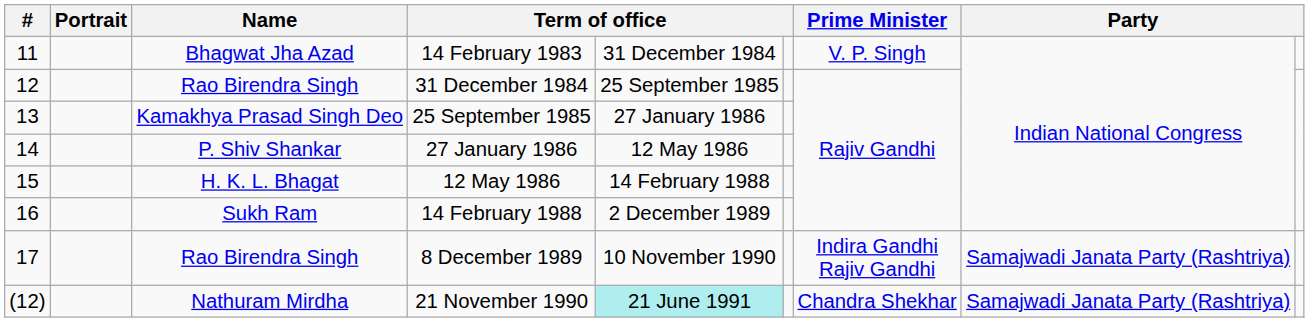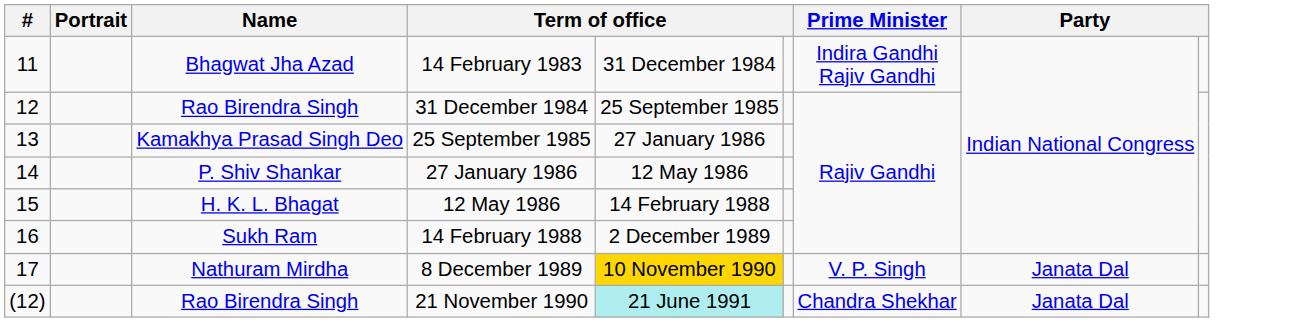(877, 52) V. P. Singh -> (877, 64) Indira Gandhi Rajiv Gandhi
(270, 257) Rao Birendra Singh -> (270, 269) Nathuram Mirdha
(690, 257) no background -> (690, 269) gold background
(877, 257) Indira Gandhi Rajiv Gandhi -> (877, 269) V. P. Singh
(1128, 257) Samajwadi Janata Party (Rashtriya) -> (1080, 269) Janata Dal
(270, 301) Nathuram Mirdha -> (270, 301) Rao Birendra Singh
(1128, 301) Samajwadi Janata Party (Rashtriya) -> (1080, 301) Janata Dal
